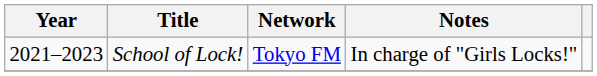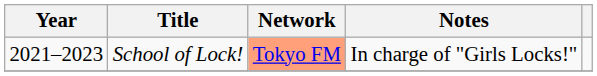(297, 53) no background -> (297, 53) lightsalmon background
